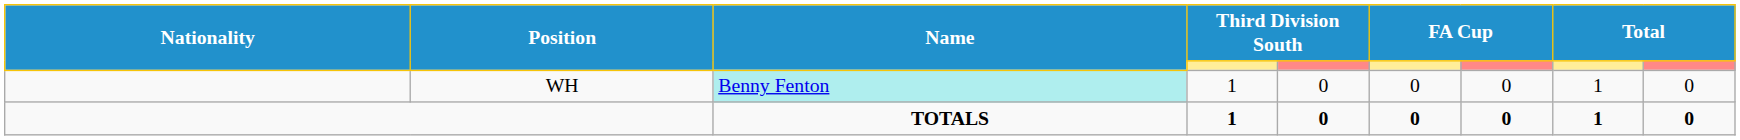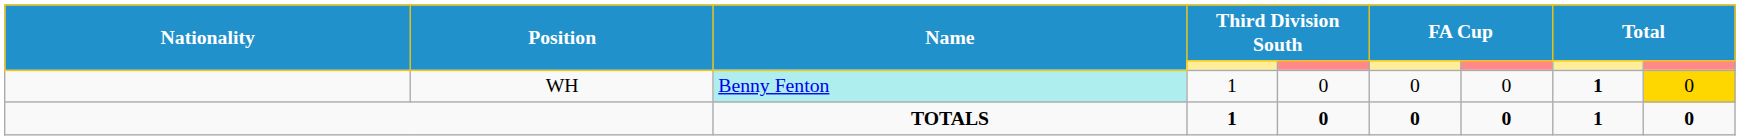(1598, 86) normal -> (1598, 86) bold
(1689, 86) no background -> (1689, 86) gold background
